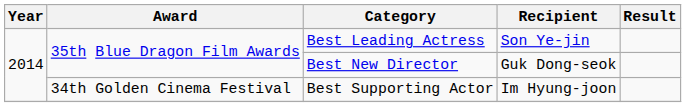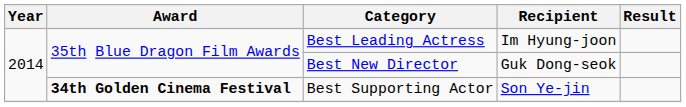(545, 41) Son Ye-jin -> (558, 41) Im Hyung-joon
(171, 89) normal -> (171, 89) bold
(558, 89) Im Hyung-joon -> (545, 89) Son Ye-jin
